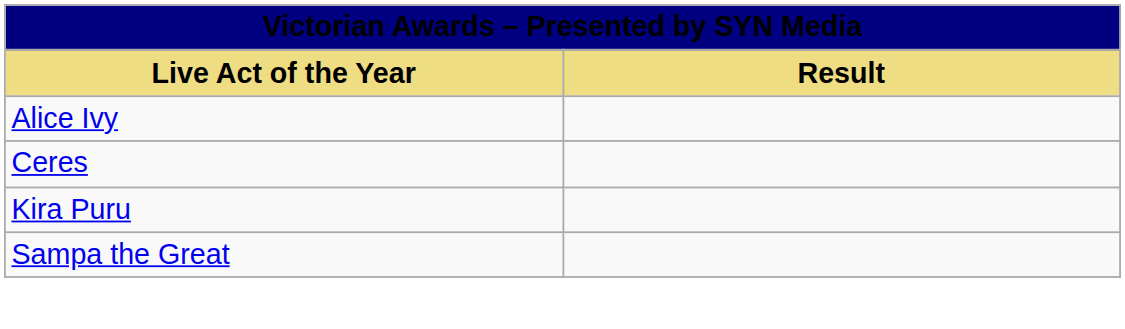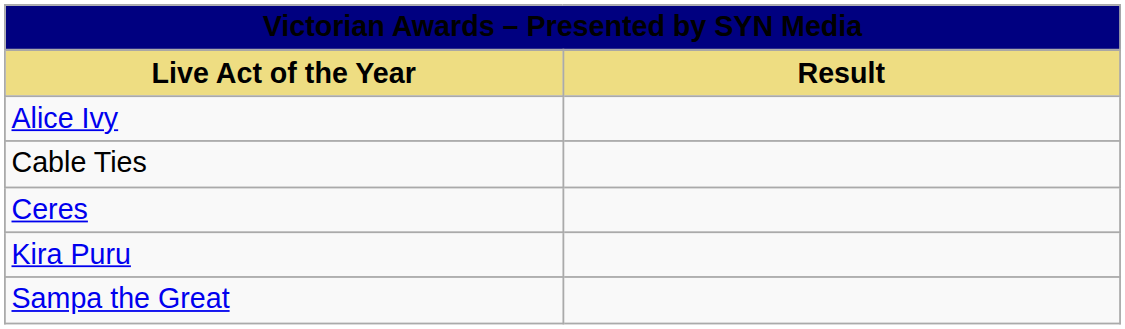+ row: (79, 163)
